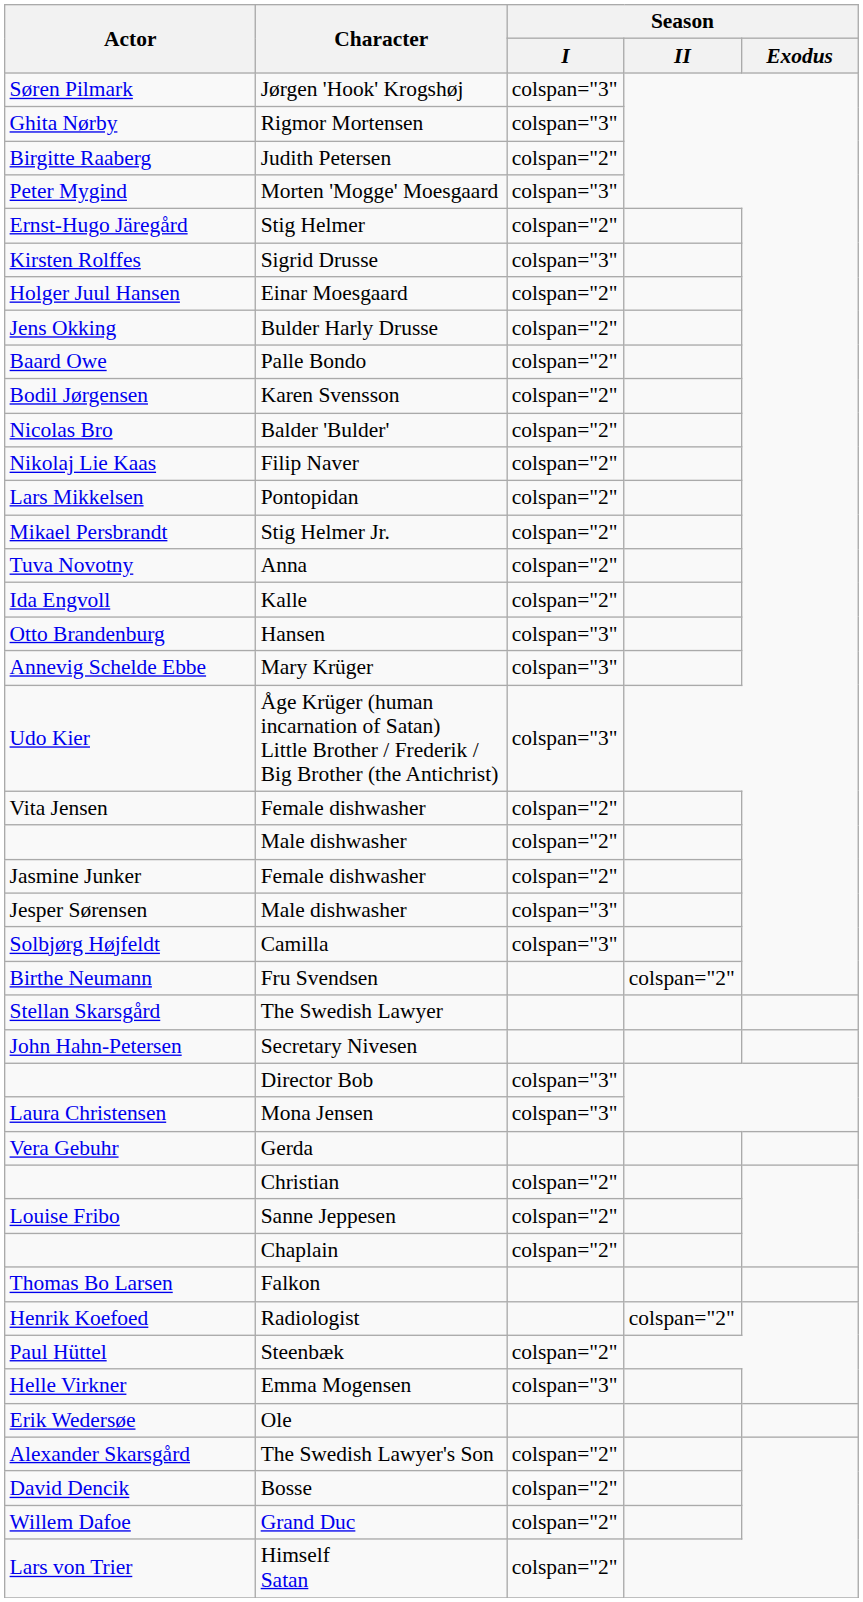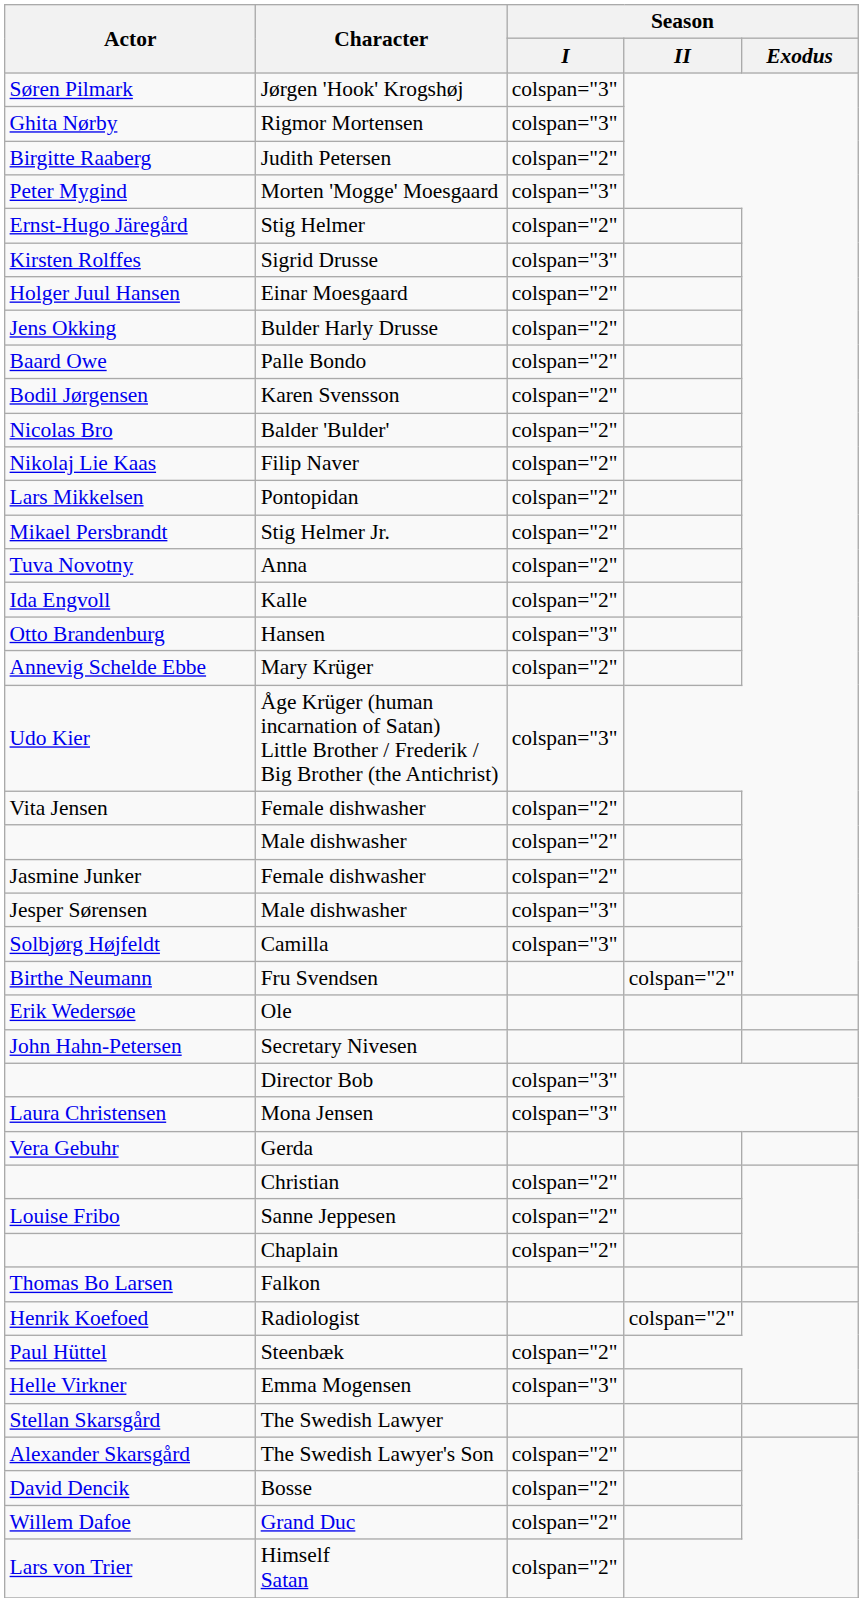(565, 667) colspan="3" -> (565, 667) colspan="2"
rows swapped: (73, 1419) <-> (85, 1011)
